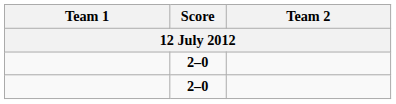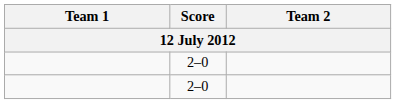(198, 63) bold -> (198, 63) normal
(198, 87) bold -> (198, 87) normal
